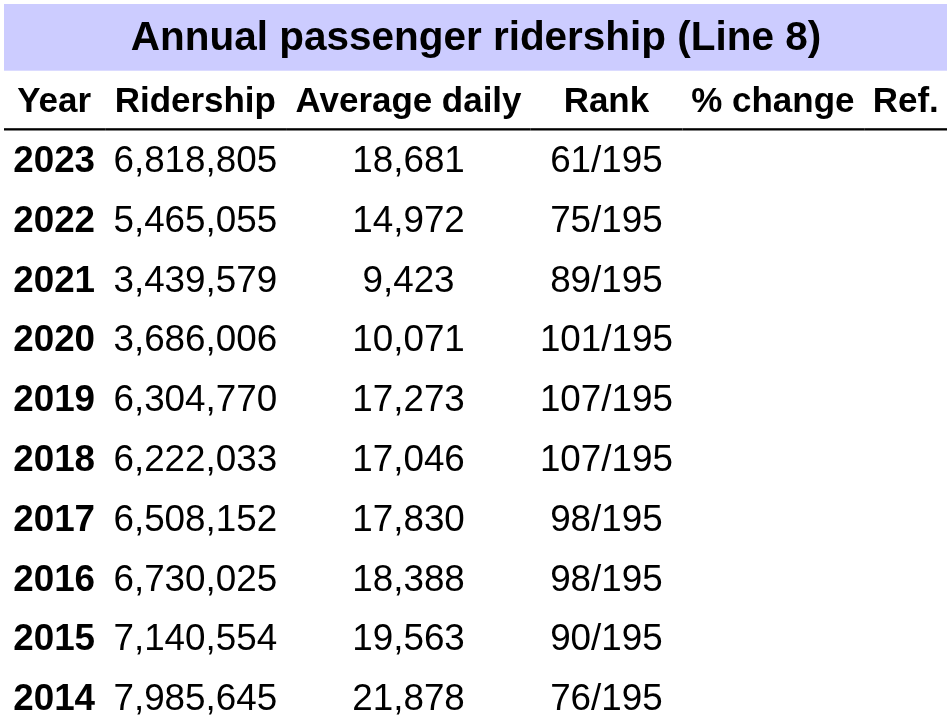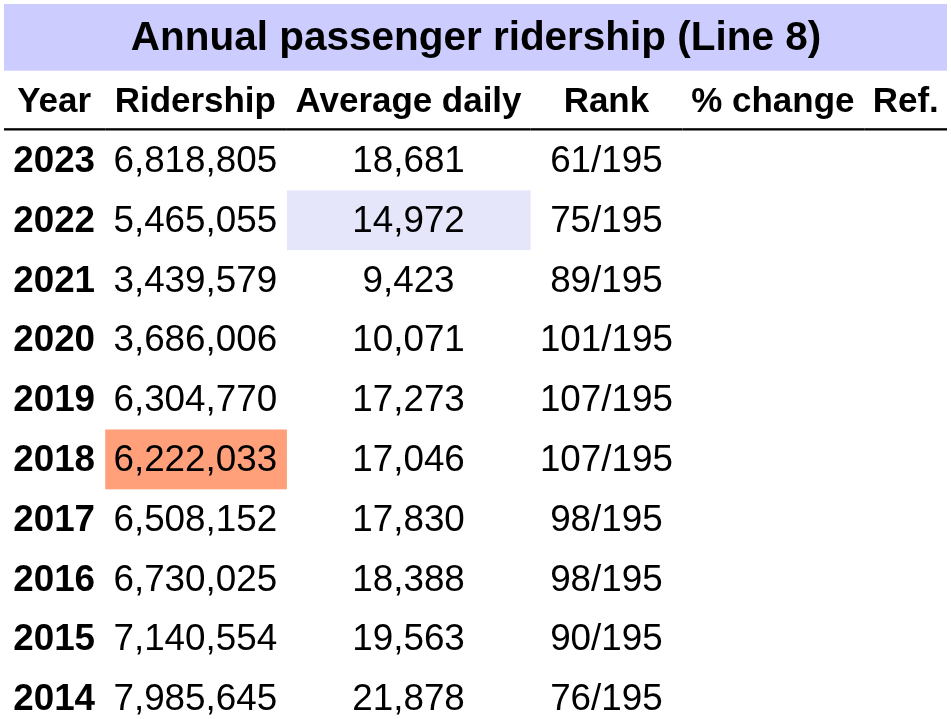(409, 219) no background -> (409, 219) lavender background
(195, 458) no background -> (195, 458) lightsalmon background
